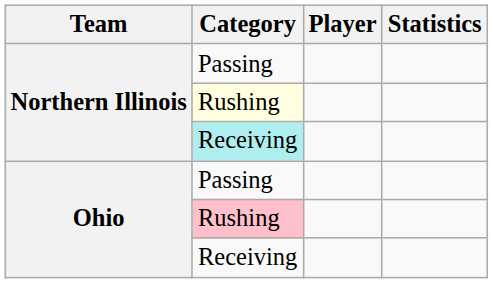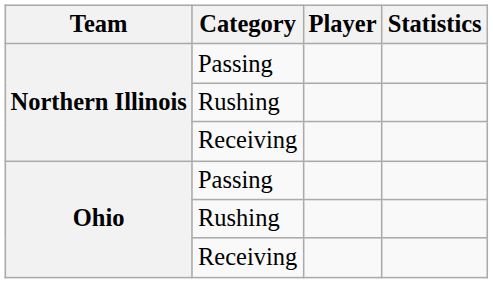(239, 102) lightyellow background -> (239, 102) no background
(248, 140) paleturquoise background -> (248, 140) no background
(239, 218) pink background -> (239, 218) no background
